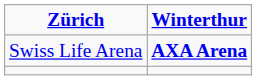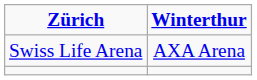(199, 50) bold -> (199, 50) normal
